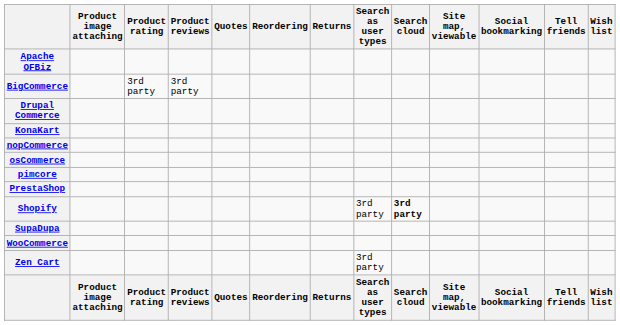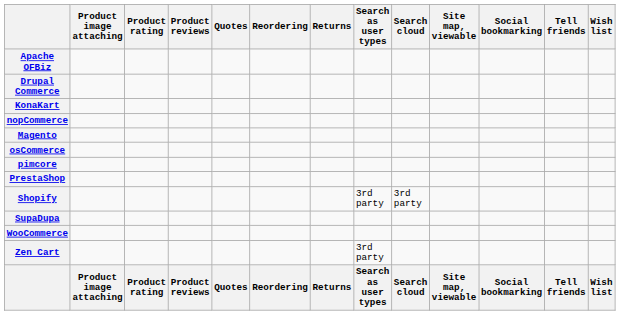- row: (37, 86)
+ row: (37, 135)
(408, 209) bold -> (408, 199) normal
